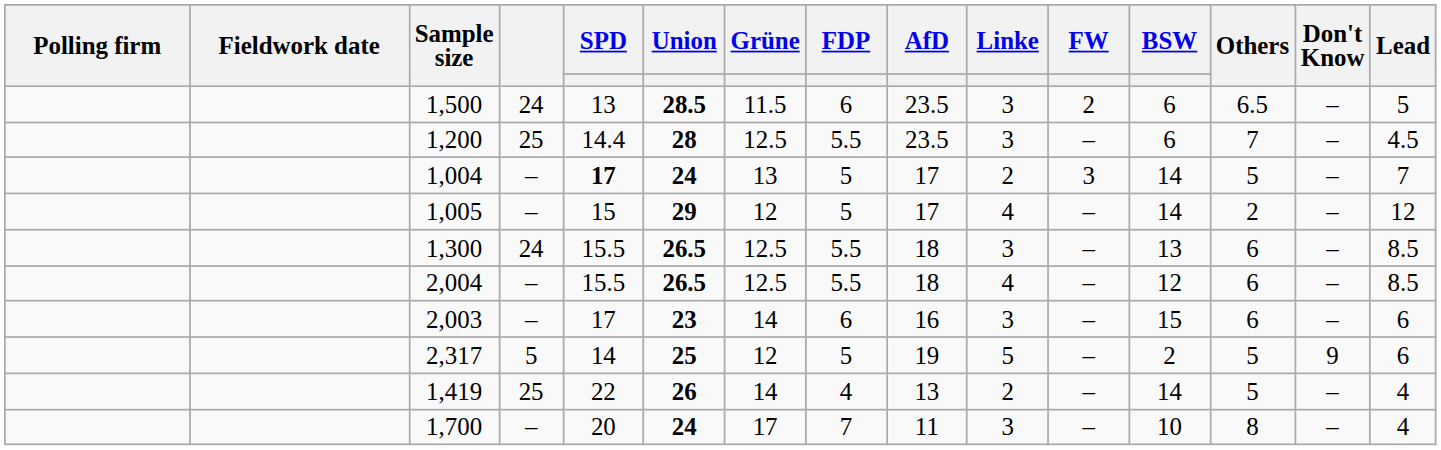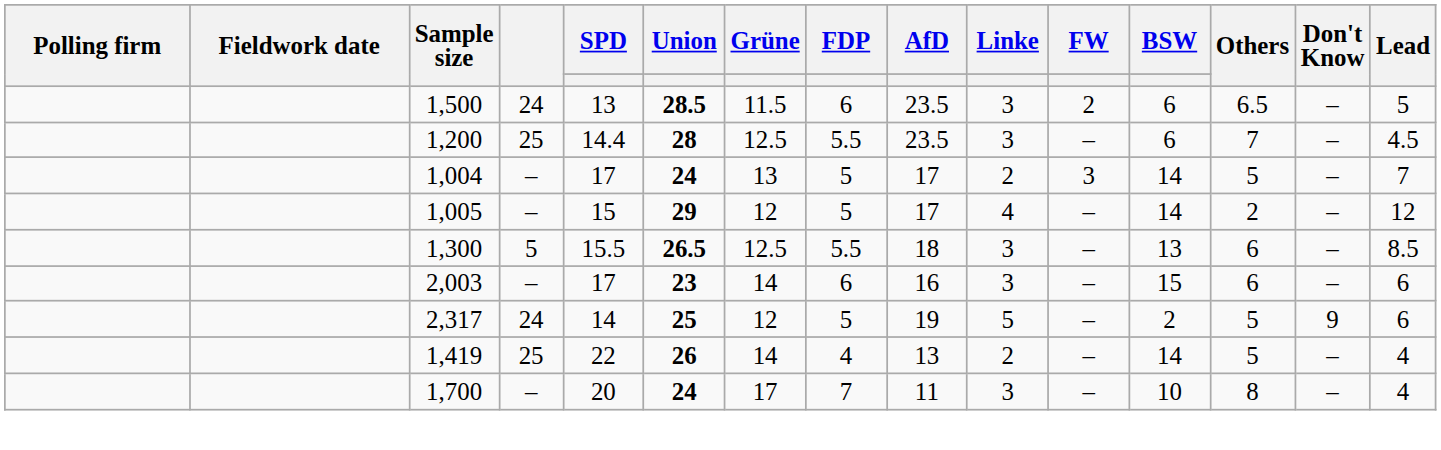(603, 176) bold -> (603, 176) normal
(531, 248) 24 -> (531, 248) 5
- row: (454, 284)
(531, 355) 5 -> (531, 319) 24
